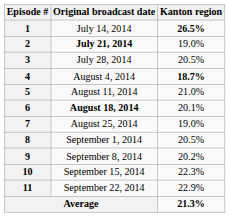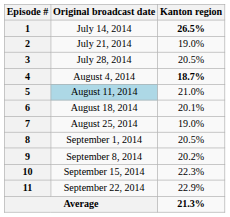(104, 44) bold -> (104, 44) normal
(104, 92) no background -> (104, 92) lightblue background
(104, 108) bold -> (104, 108) normal
